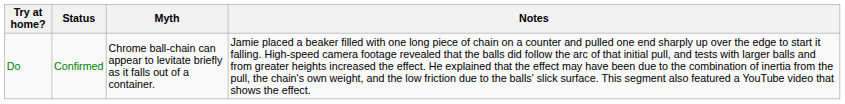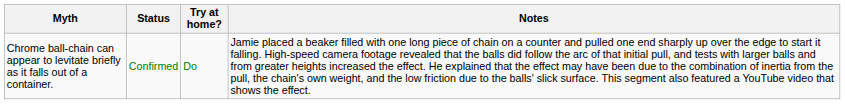columns swapped: (167, 19) <-> (28, 19)
